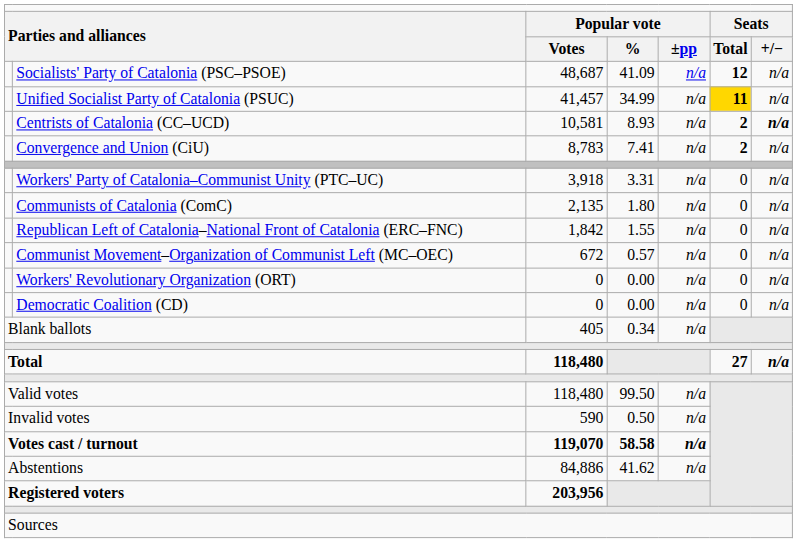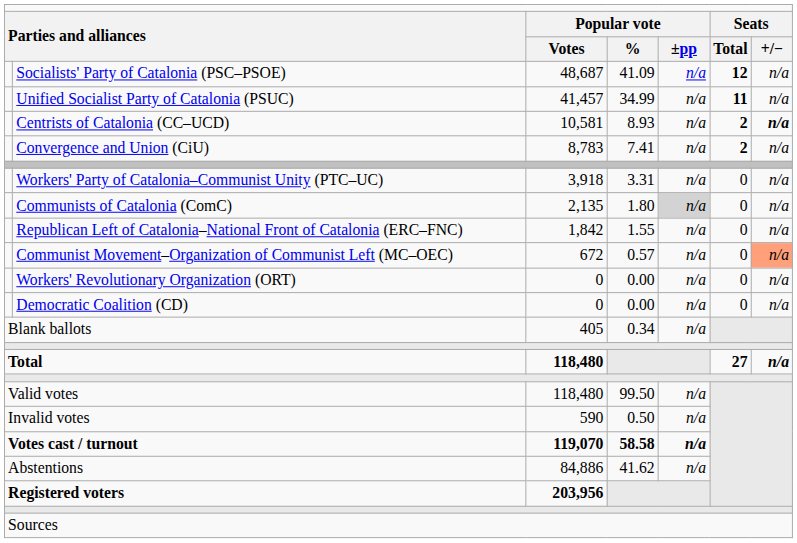(740, 98) gold background -> (740, 98) no background
(696, 205) no background -> (696, 205) lightgrey background
(779, 255) no background -> (779, 255) lightsalmon background
